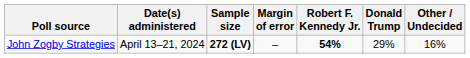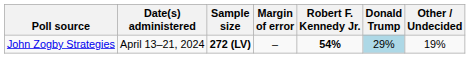(384, 44) no background -> (384, 44) lightblue background
(435, 44) 16% -> (435, 44) 19%
